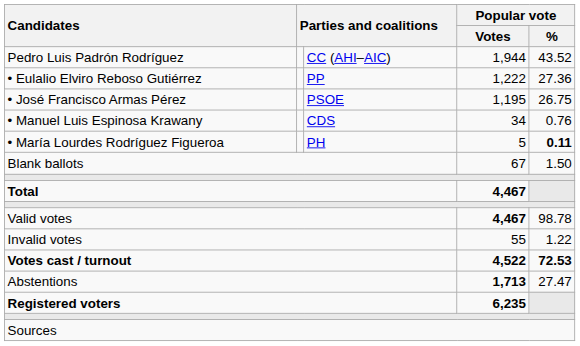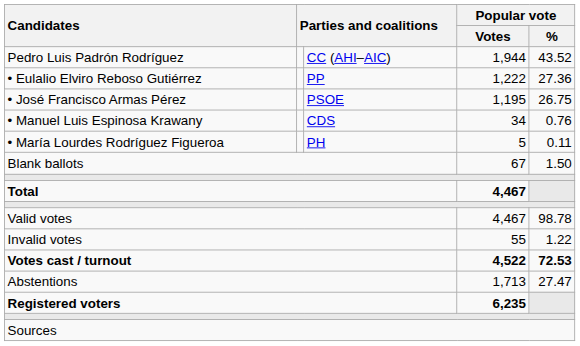(559, 142) bold -> (559, 142) normal
(509, 218) bold -> (509, 218) normal
(509, 282) bold -> (509, 282) normal
